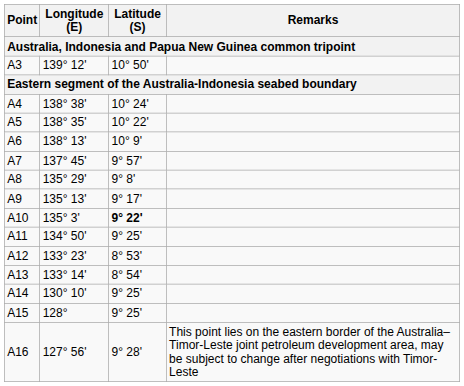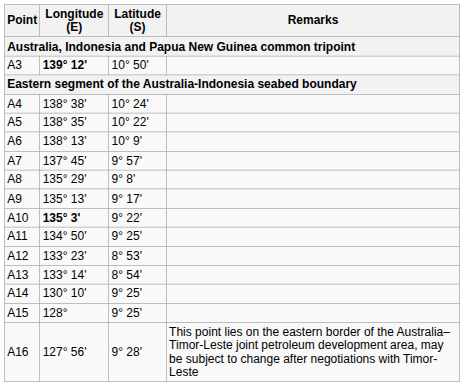(65, 65) normal -> (65, 65) bold
(61, 217) normal -> (62, 217) bold
(127, 217) bold -> (127, 217) normal
